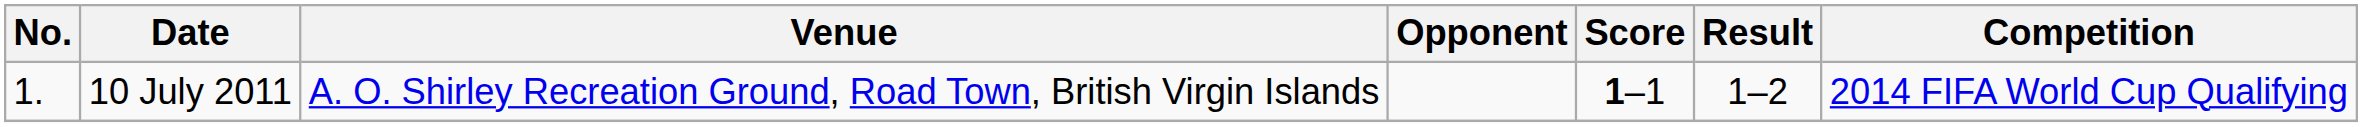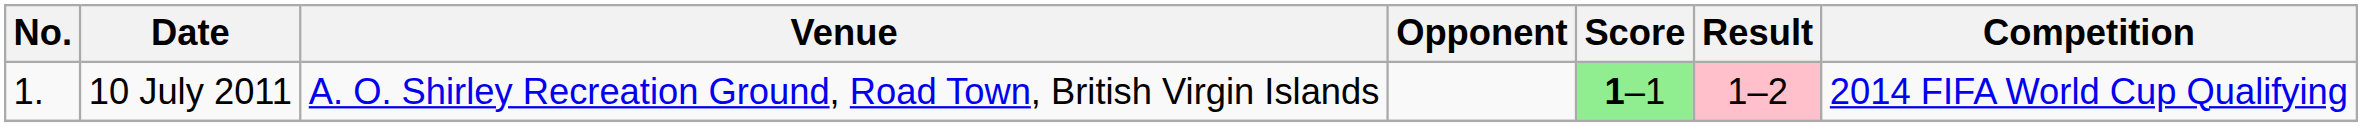(1635, 90) no background -> (1635, 90) lightgreen background
(1758, 90) no background -> (1758, 90) pink background
